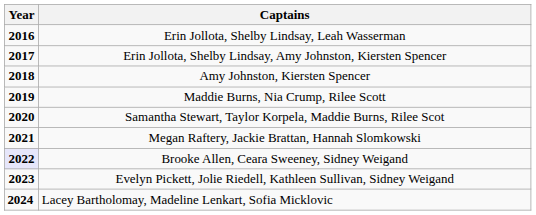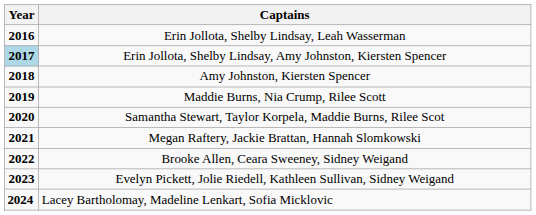(22, 55) no background -> (22, 55) lightblue background
(22, 158) lavender background -> (22, 158) no background
